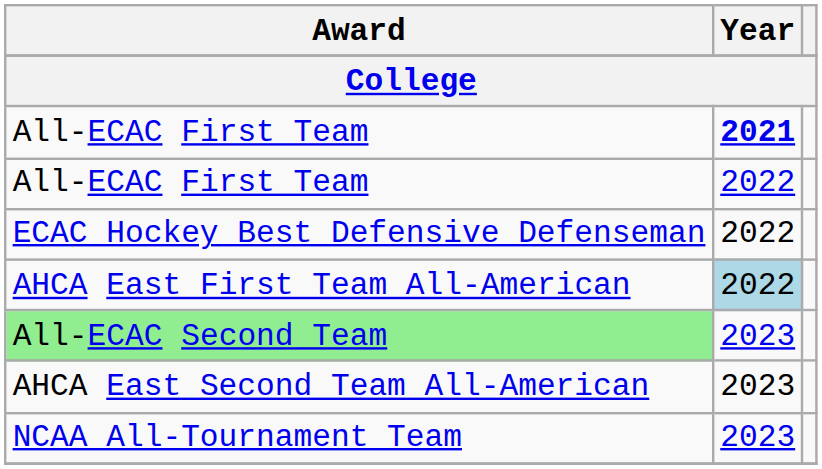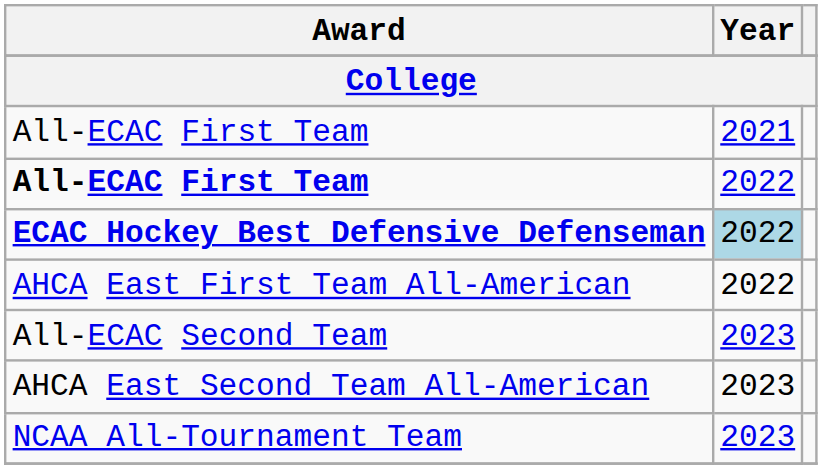(758, 132) bold -> (758, 132) normal
(191, 183) normal -> (191, 183) bold
(359, 234) normal -> (359, 234) bold
(758, 234) no background -> (758, 234) lightblue background
(758, 285) lightblue background -> (758, 285) no background
(200, 336) lightgreen background -> (200, 336) no background
